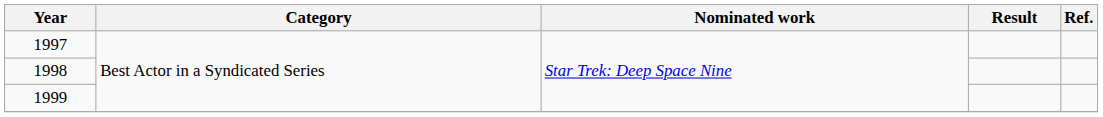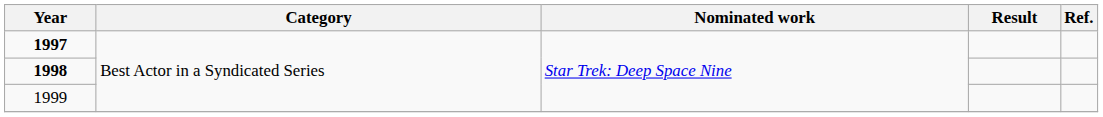(50, 44) normal -> (50, 44) bold
(50, 71) normal -> (50, 71) bold
